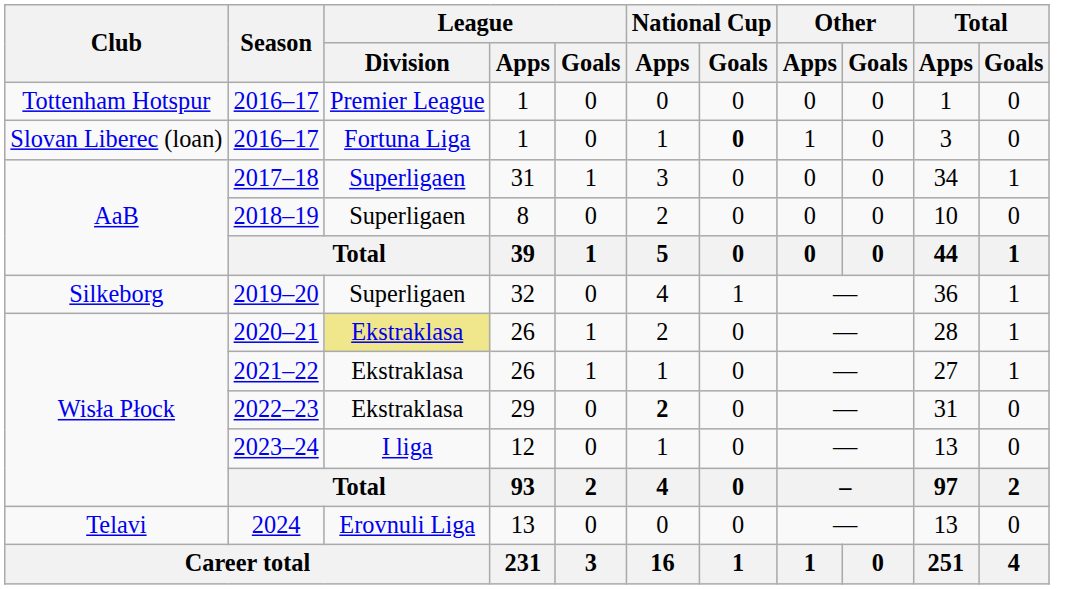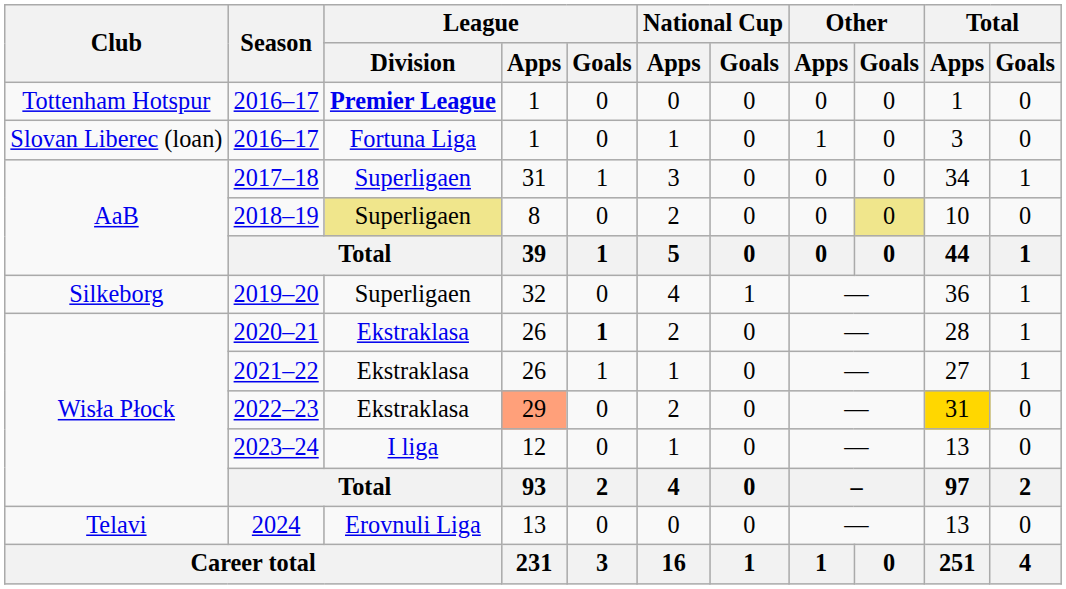(407, 100) normal -> (413, 100) bold
(738, 139) bold -> (749, 139) normal
(407, 216) no background -> (413, 216) khaki background
(878, 216) no background -> (889, 216) khaki background
(407, 332) khaki background -> (413, 332) no background
(591, 332) normal -> (602, 332) bold
(523, 409) no background -> (534, 409) lightsalmon background
(662, 409) bold -> (674, 409) normal
(946, 409) no background -> (957, 409) gold background
